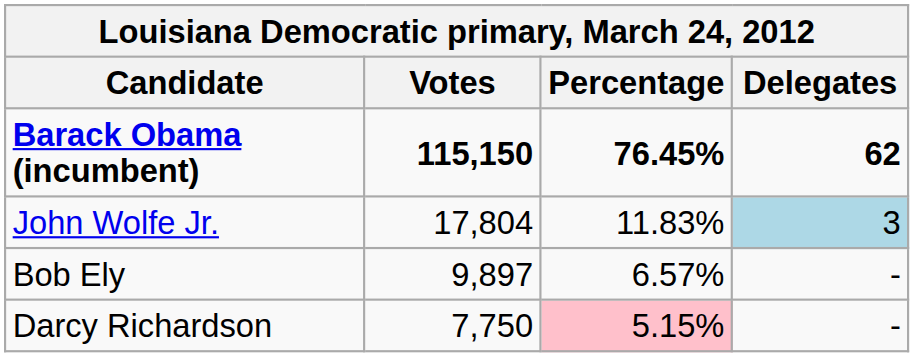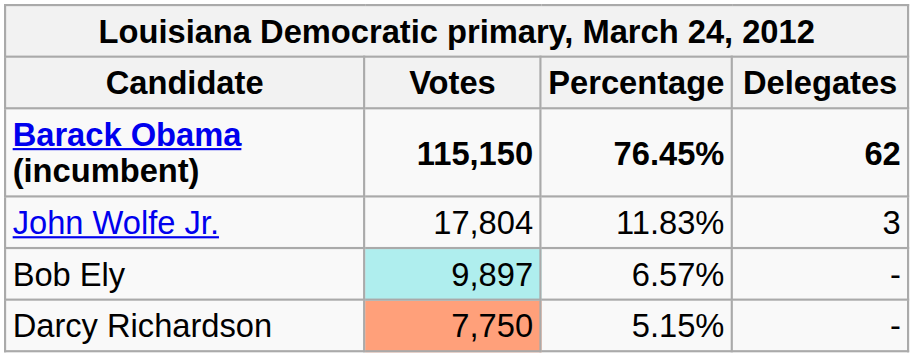(892, 223) lightblue background -> (892, 223) no background
(492, 275) no background -> (492, 275) paleturquoise background
(492, 326) no background -> (492, 326) lightsalmon background
(678, 326) pink background -> (678, 326) no background
